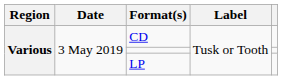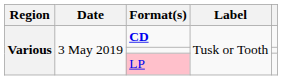(139, 36) normal -> (139, 36) bold
(137, 63) no background -> (137, 63) pink background
